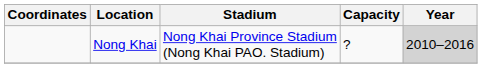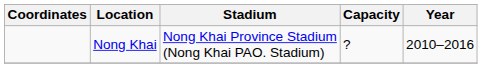(440, 44) lightgrey background -> (440, 44) no background
